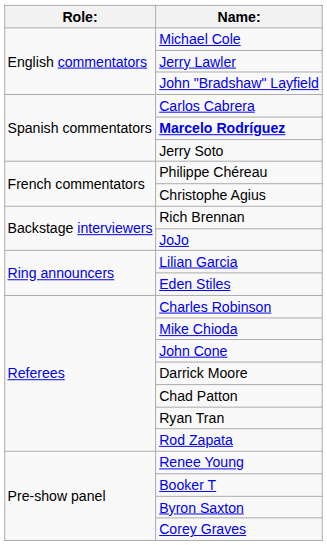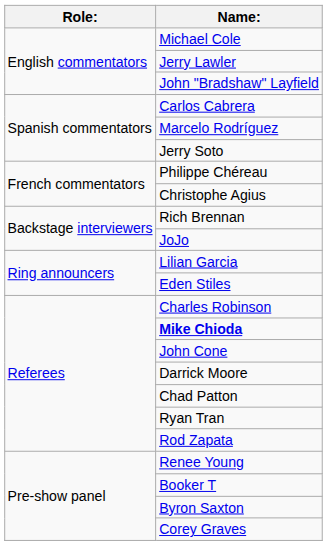(222, 128) bold -> (219, 128) normal
(198, 329) normal -> (201, 329) bold
